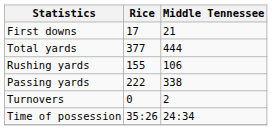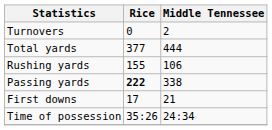rows swapped: (42, 31) <-> (36, 99)
(136, 82) normal -> (136, 82) bold
